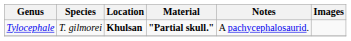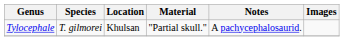(124, 28) bold -> (123, 28) normal
(181, 28) bold -> (178, 28) normal
